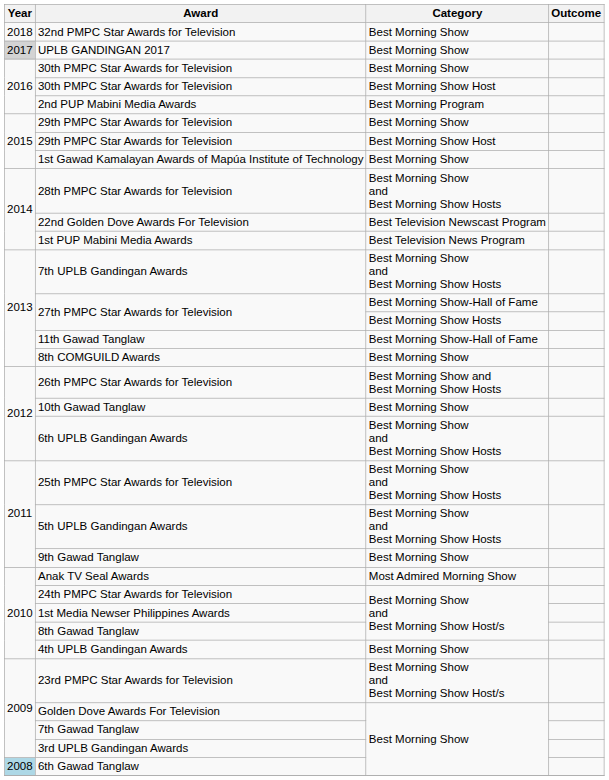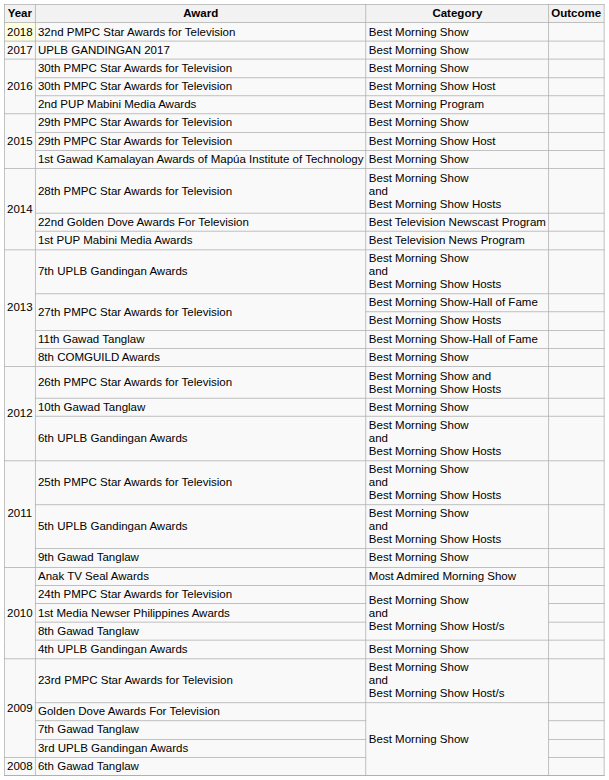(20, 31) no background -> (20, 31) lightyellow background
(20, 50) lightgrey background -> (20, 50) no background
(20, 766) lightblue background -> (20, 766) no background
